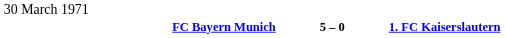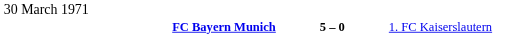(445, 27) bold -> (440, 27) normal
